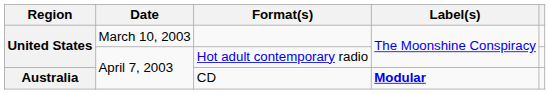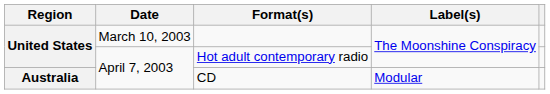(400, 78) bold -> (398, 78) normal
